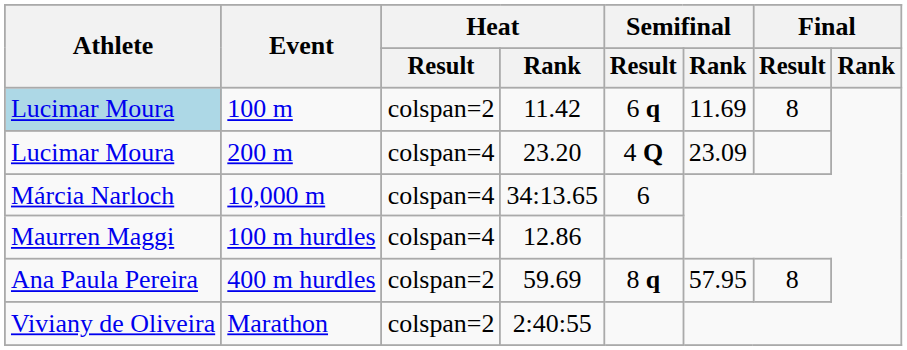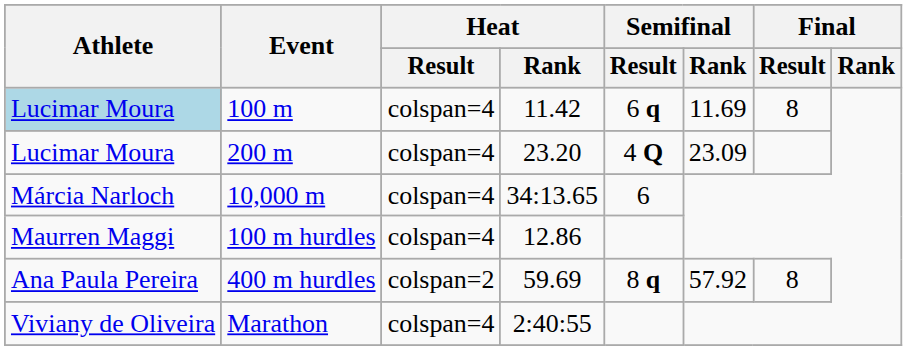(441, 109) colspan=2 -> (441, 109) colspan=4
(718, 280) 57.95 -> (718, 280) 57.92
(441, 323) colspan=2 -> (441, 323) colspan=4
